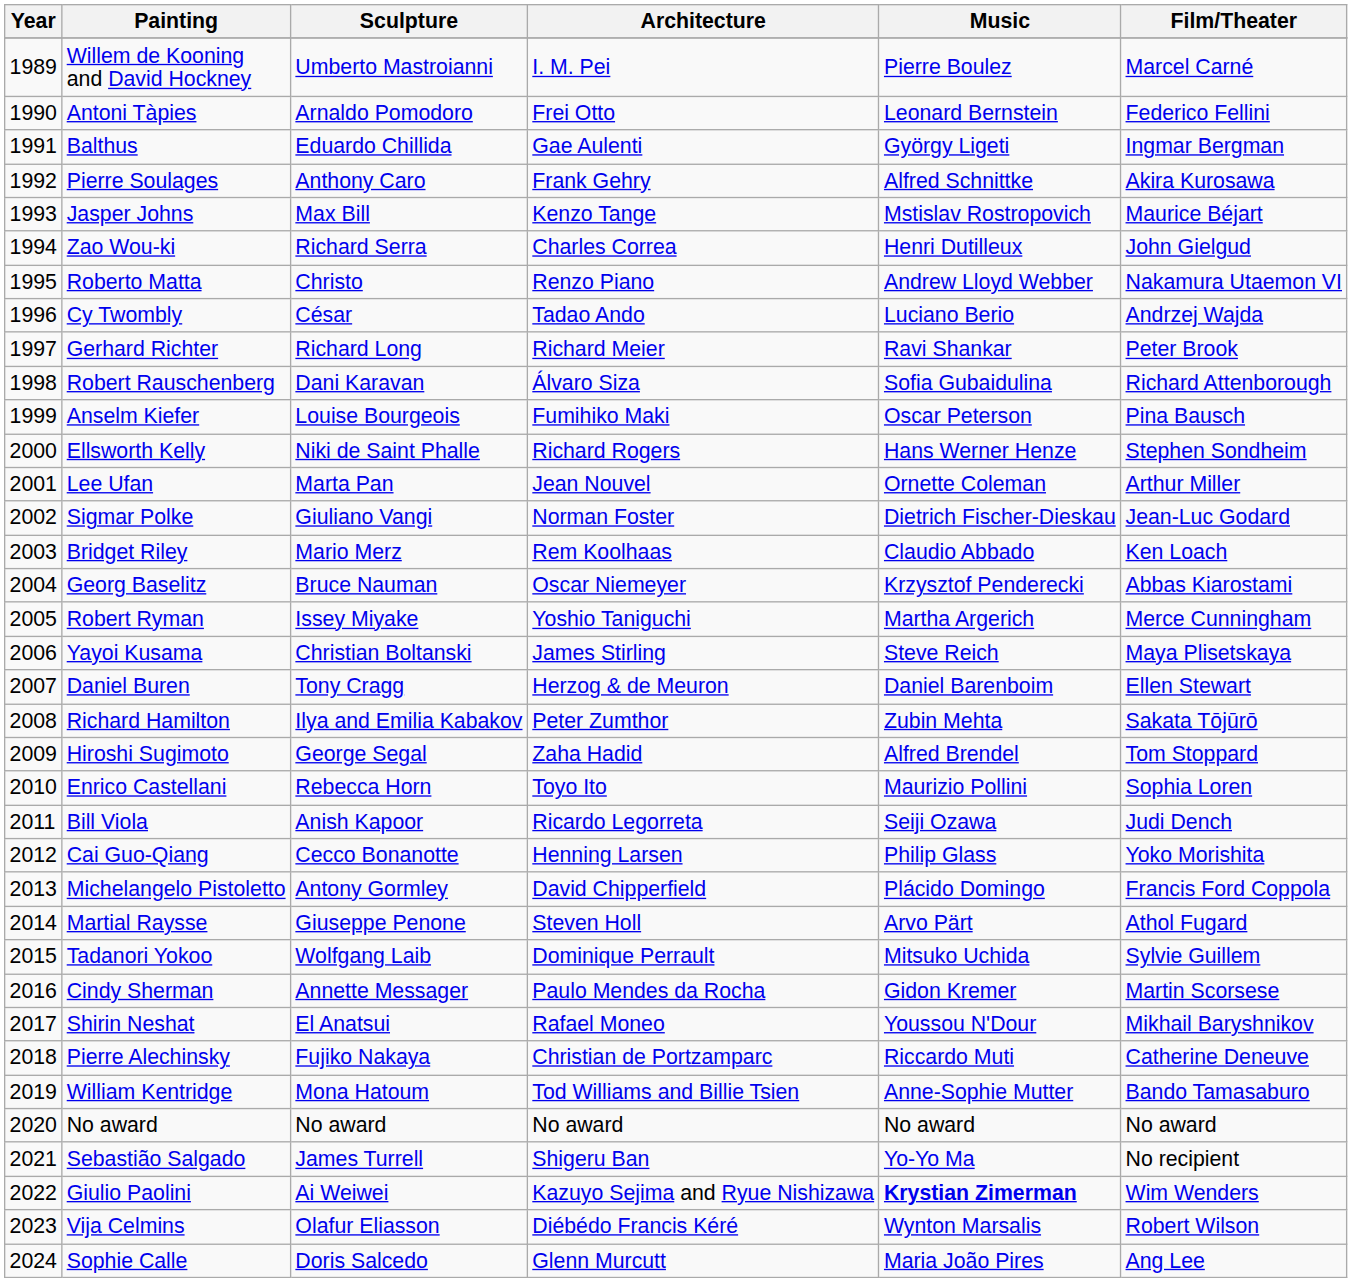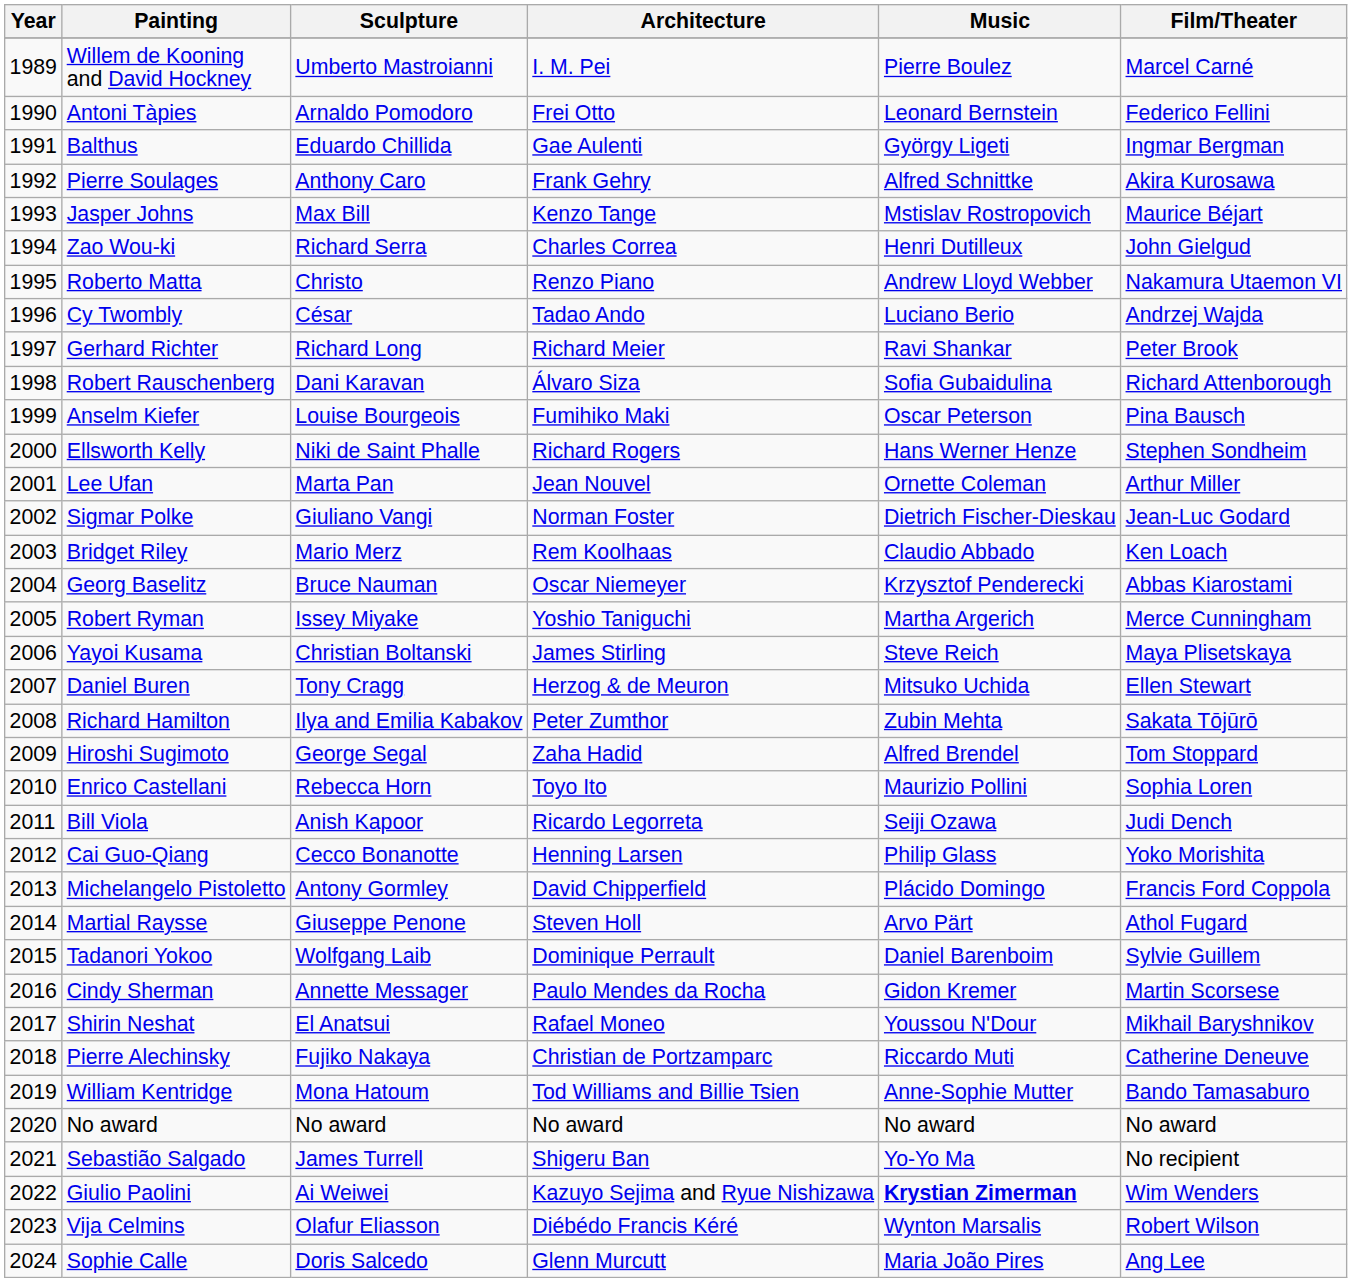(969, 686) Daniel Barenboim -> (957, 686) Mitsuko Uchida
(957, 956) Mitsuko Uchida -> (969, 956) Daniel Barenboim
